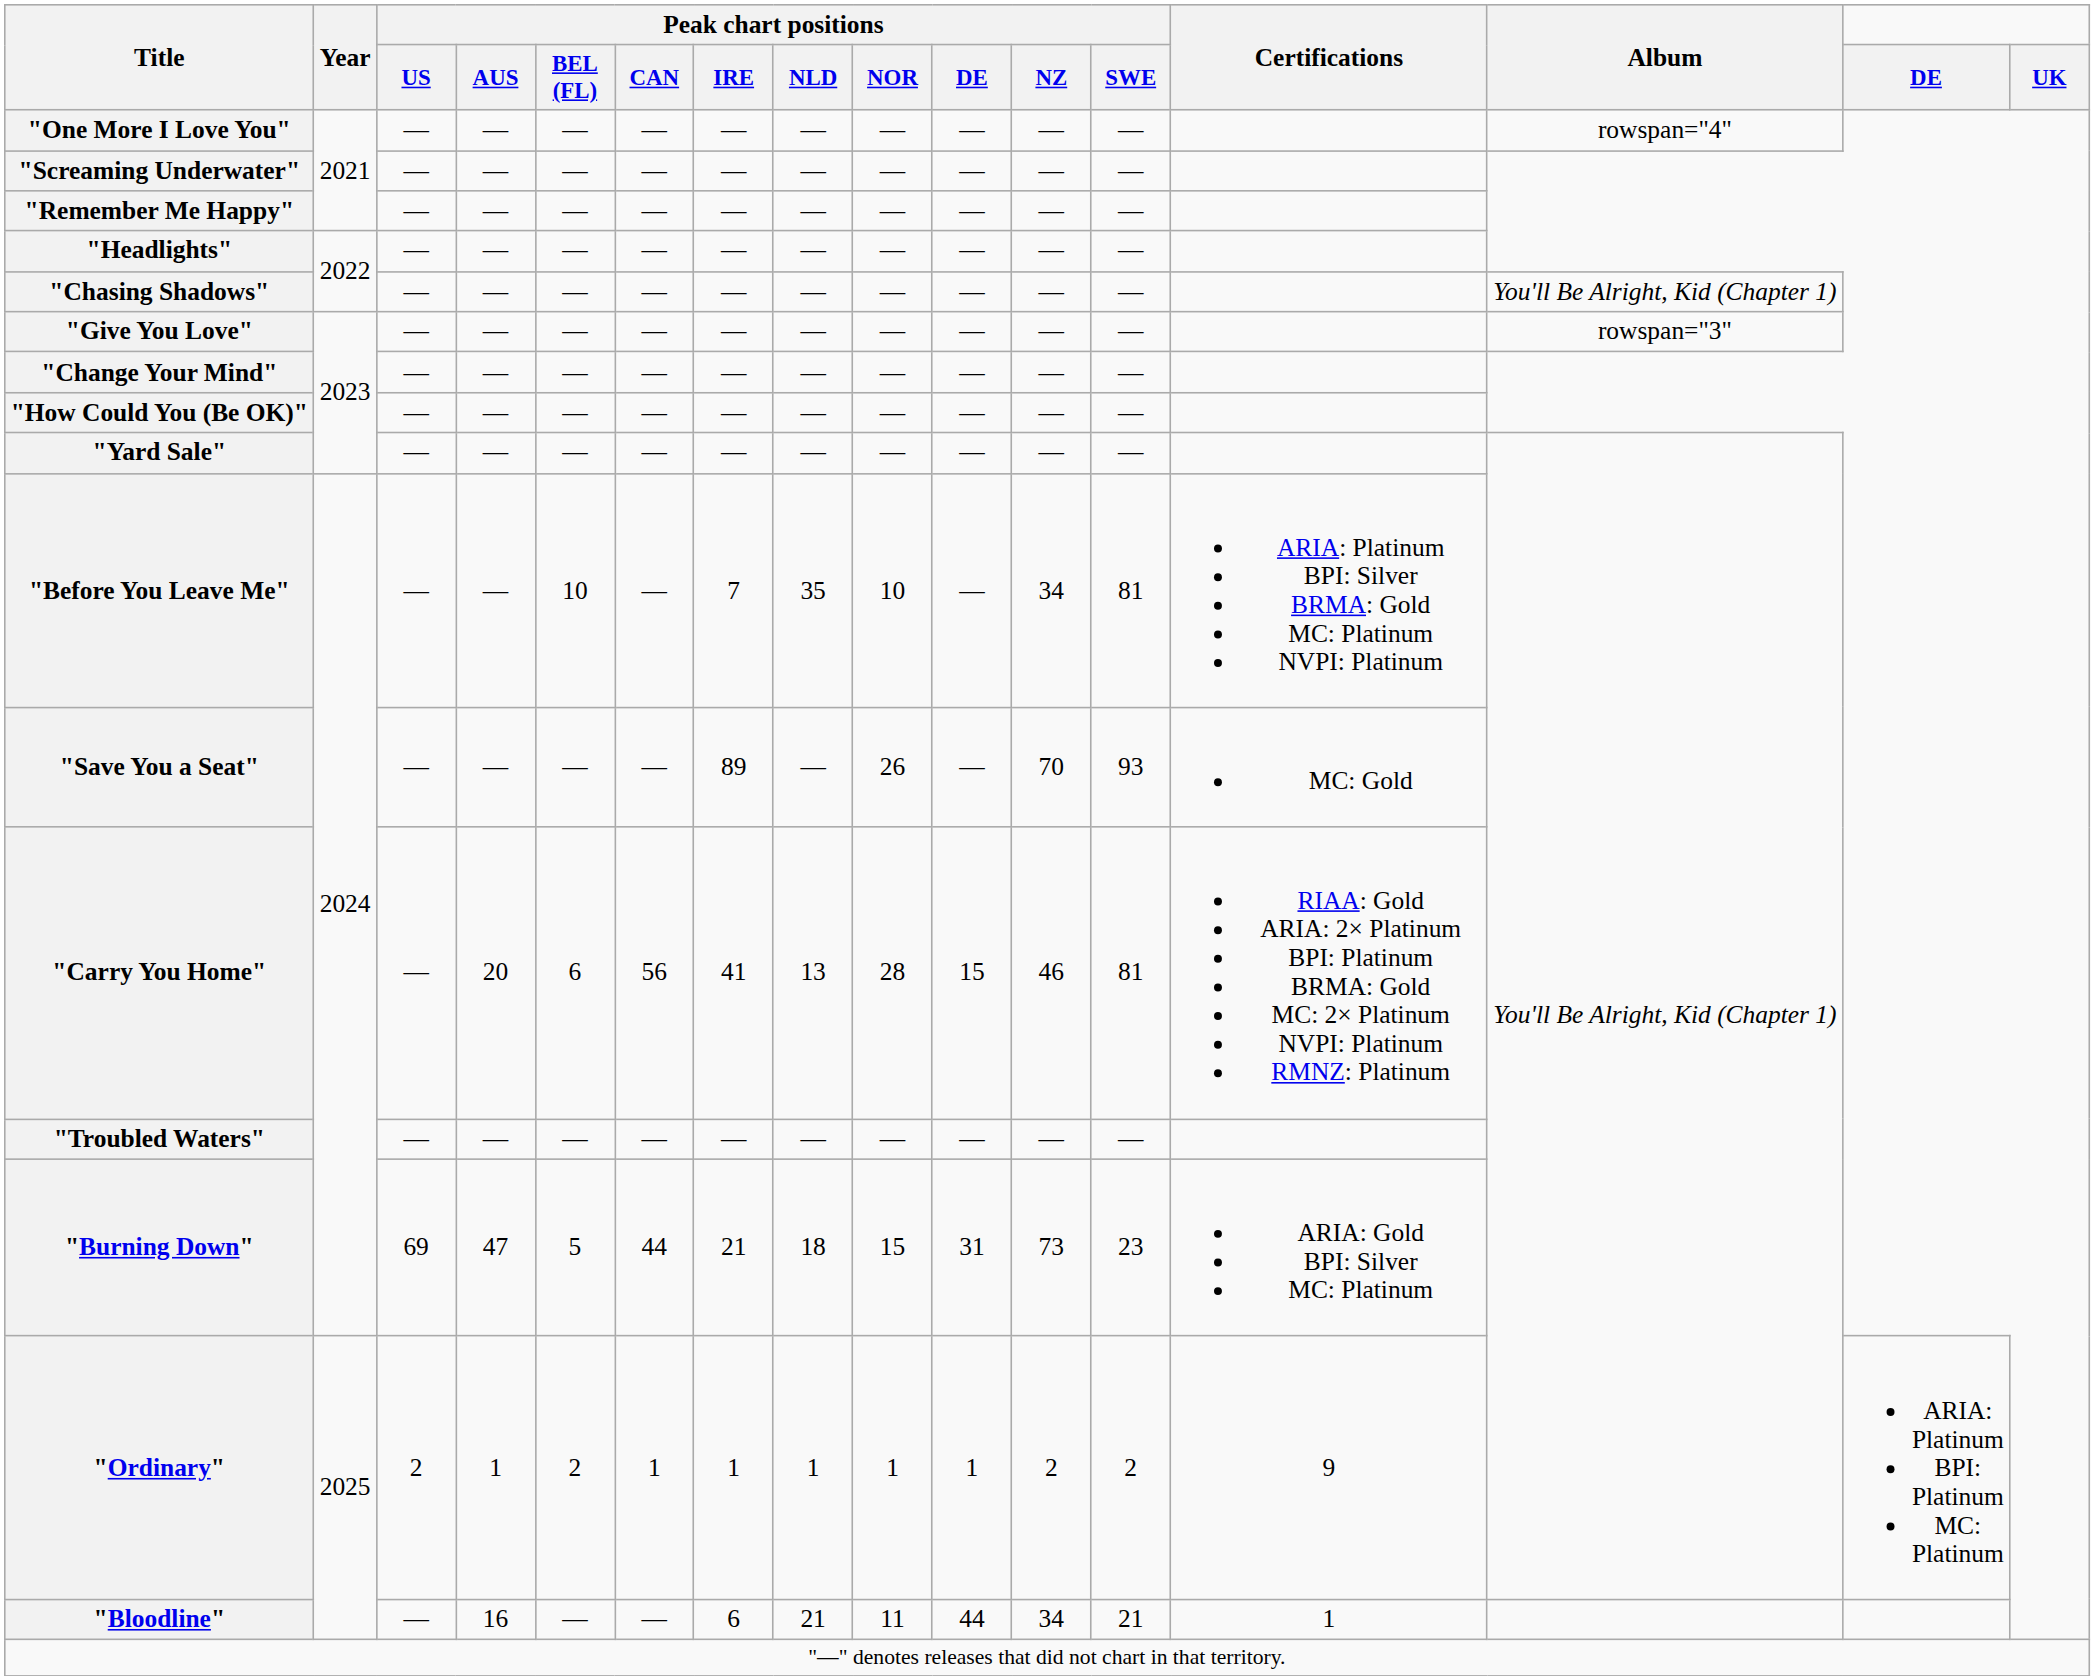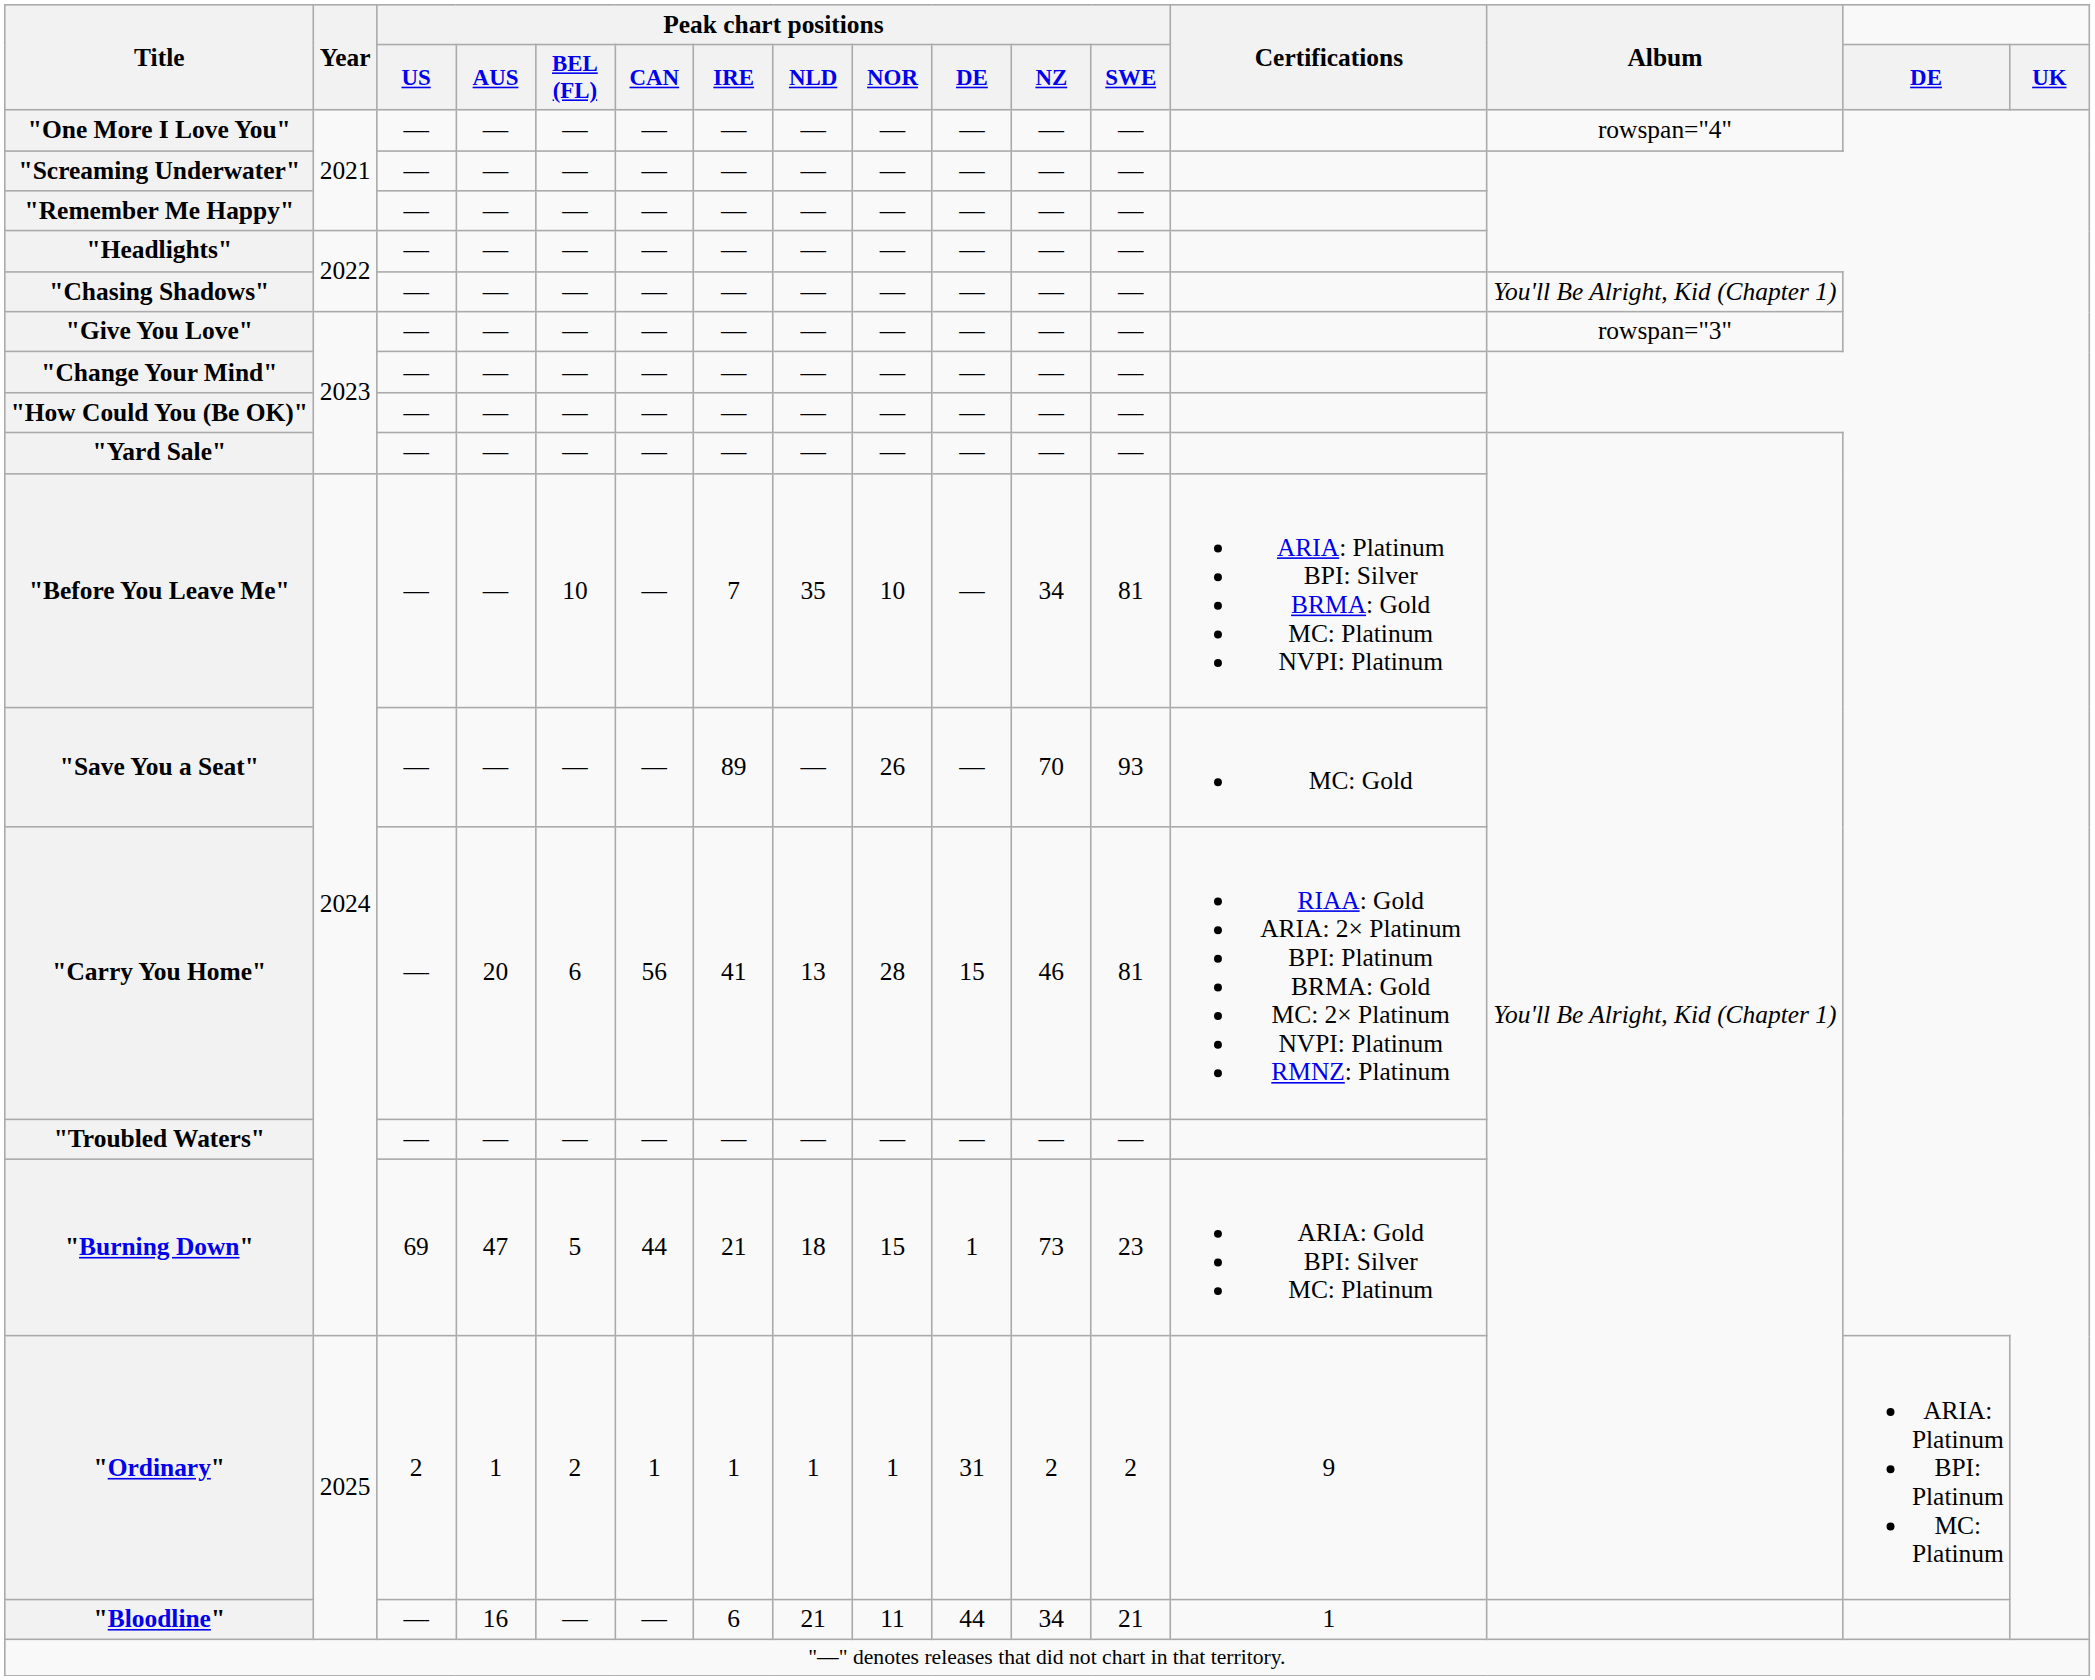(972, 1247) 31 -> (972, 1247) 1
(972, 1467) 1 -> (972, 1467) 31
